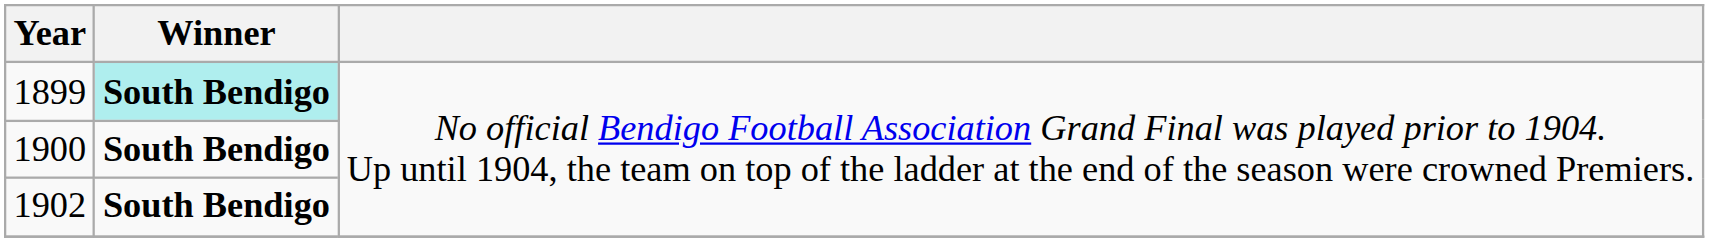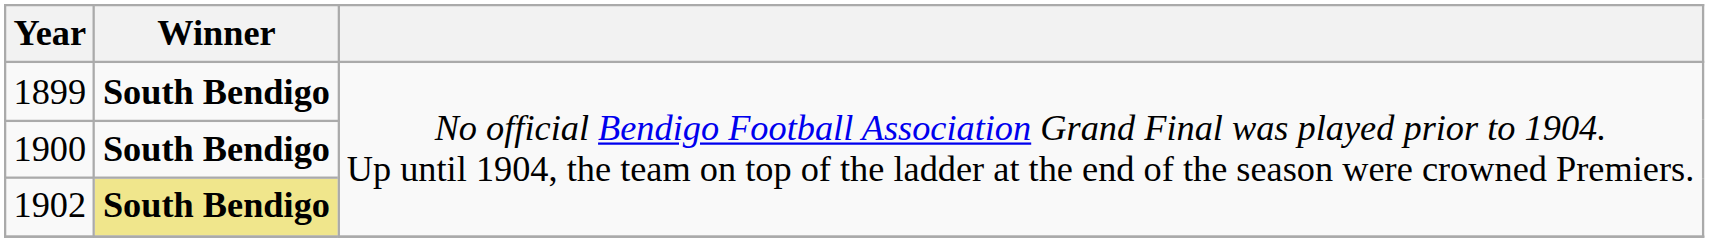(216, 90) paleturquoise background -> (216, 90) no background
(216, 206) no background -> (216, 206) khaki background
